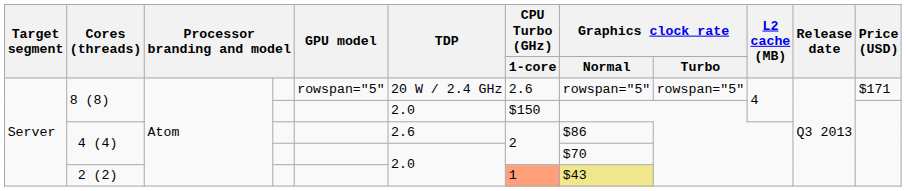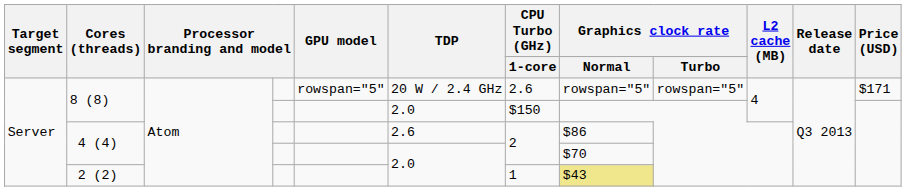(513, 176) lightsalmon background -> (513, 176) no background
